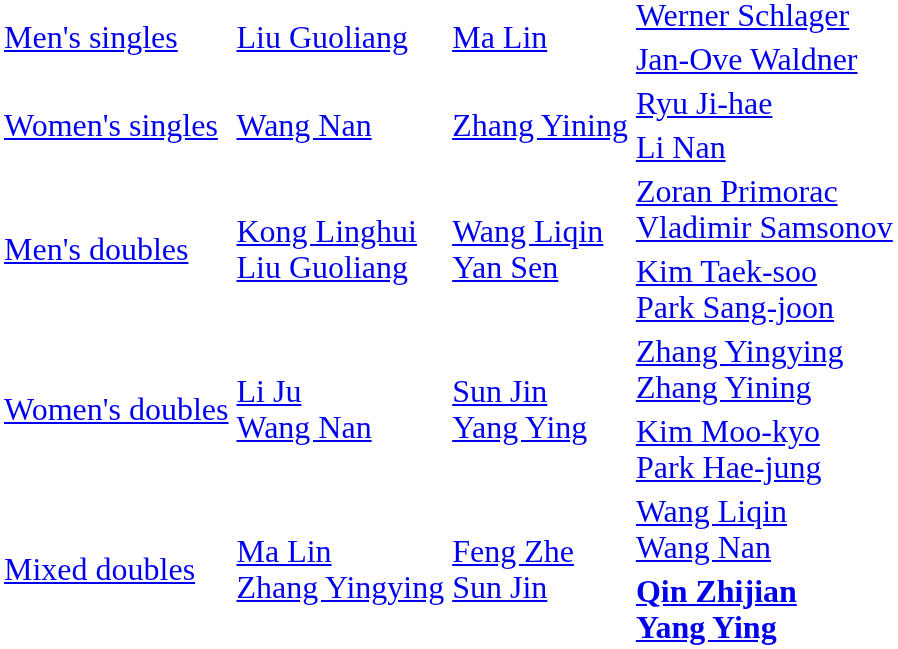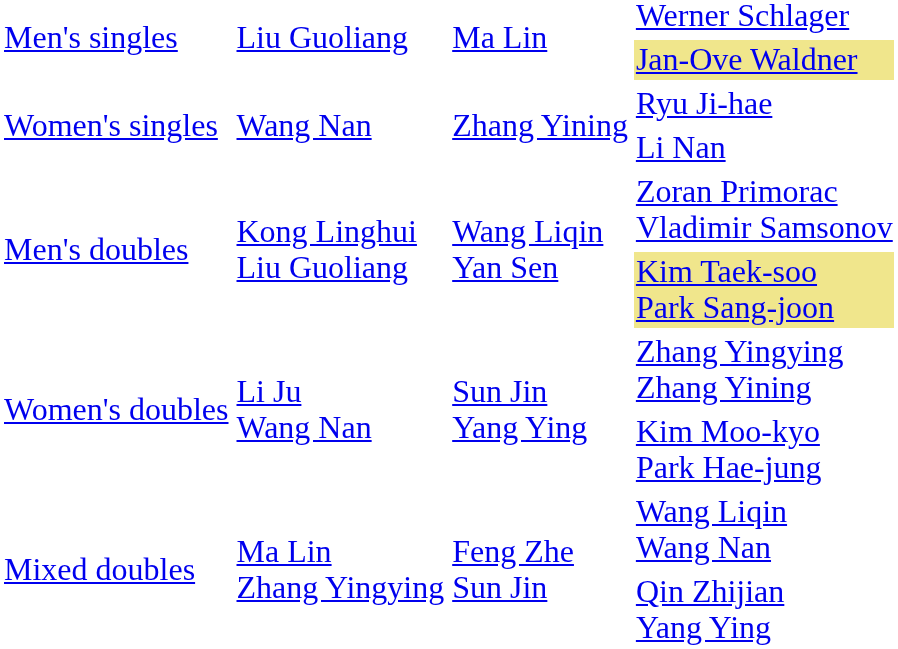(747, 59) no background -> (747, 59) khaki background
(735, 289) no background -> (735, 289) khaki background
(716, 609) bold -> (710, 609) normal
